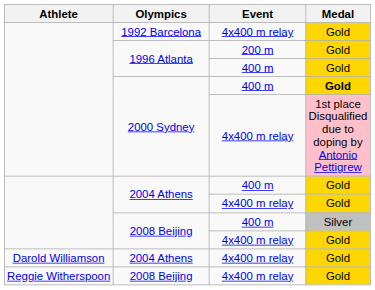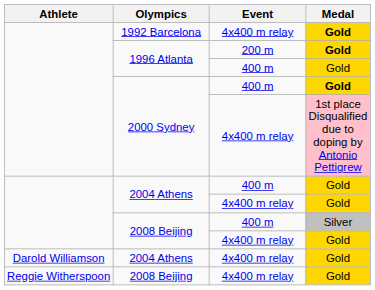(338, 32) normal -> (338, 32) bold
(338, 50) normal -> (338, 50) bold
